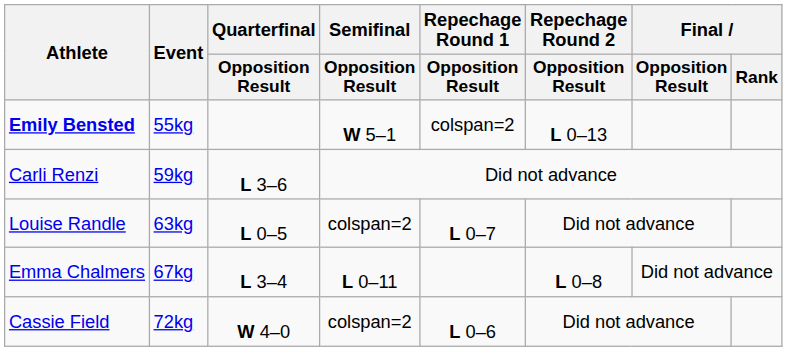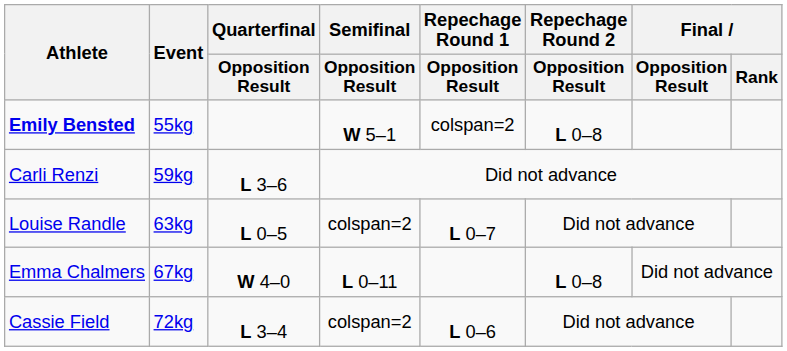(579, 135) L 0–13 -> (579, 135) L 0–8
(264, 283) L 3–4 -> (264, 283) W 4–0
(264, 332) W 4–0 -> (264, 332) L 3–4
